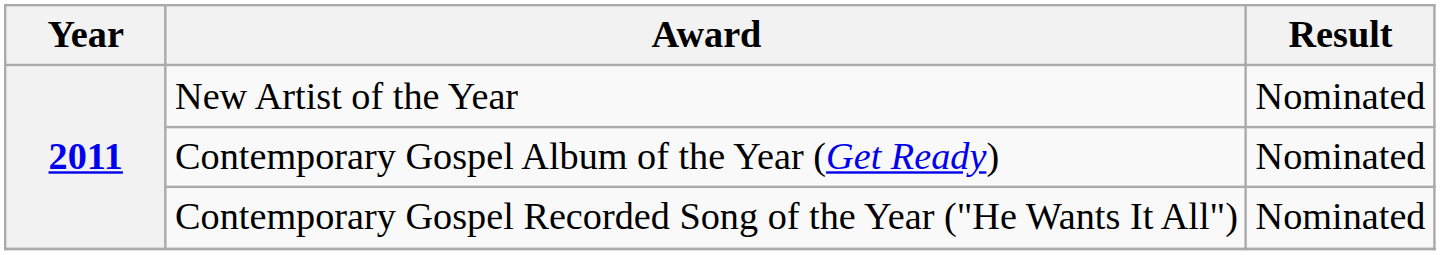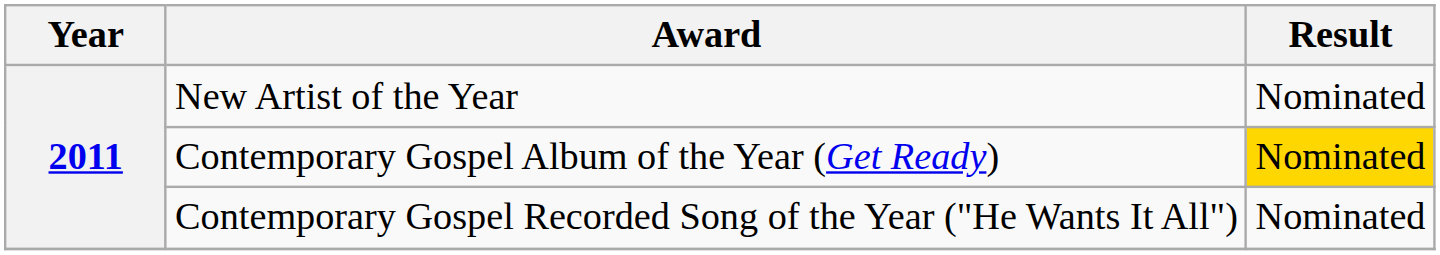(1341, 156) no background -> (1341, 156) gold background
